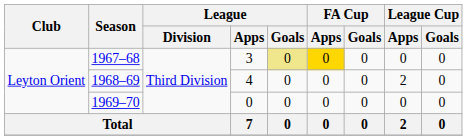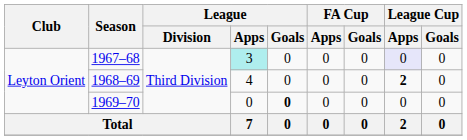(249, 59) no background -> (249, 59) paleturquoise background
(288, 59) khaki background -> (288, 59) no background
(326, 59) gold background -> (326, 59) no background
(403, 59) no background -> (403, 59) lavender background
(403, 80) normal -> (403, 80) bold
(288, 102) normal -> (288, 102) bold
